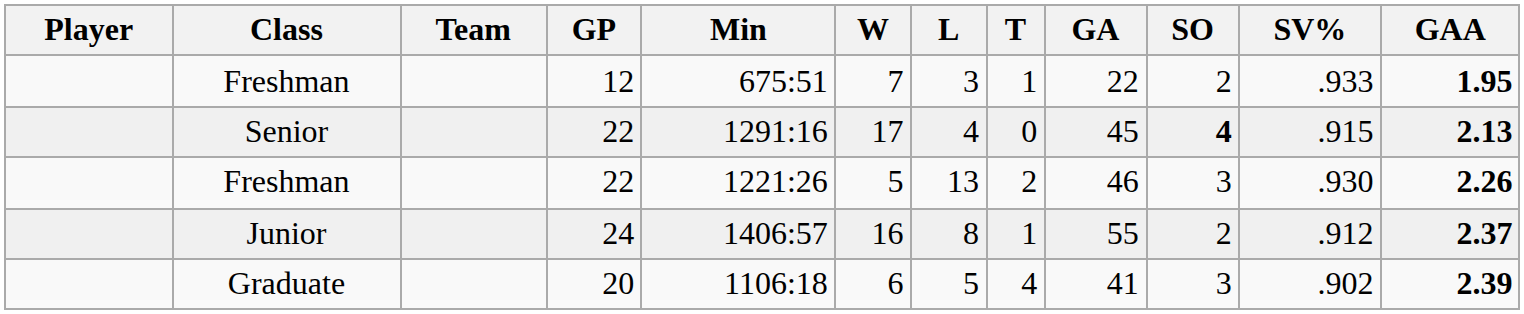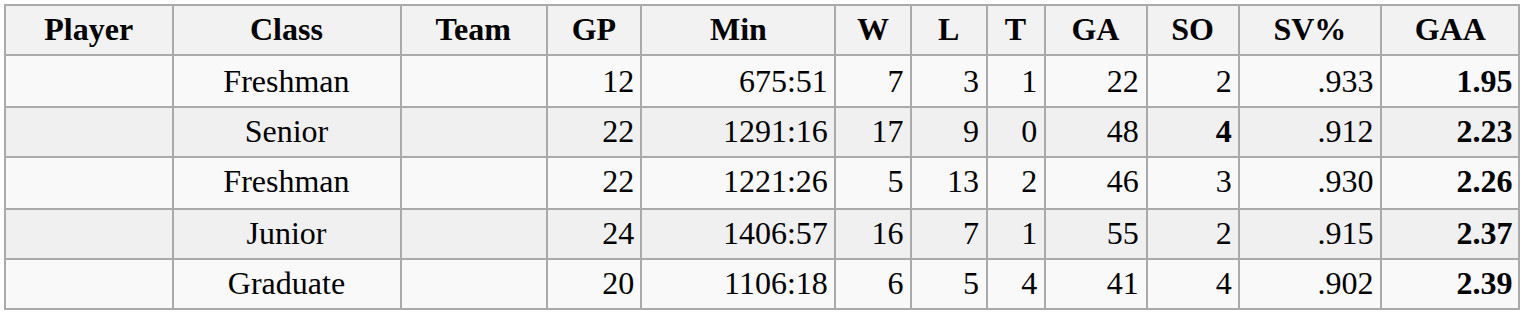(971, 131) 4 -> (971, 131) 9
(1123, 131) 45 -> (1123, 131) 48
(1345, 131) .915 -> (1345, 131) .912
(1484, 131) 2.13 -> (1484, 131) 2.23
(971, 232) 8 -> (971, 232) 7
(1345, 232) .912 -> (1345, 232) .915
(1224, 283) 3 -> (1224, 283) 4
